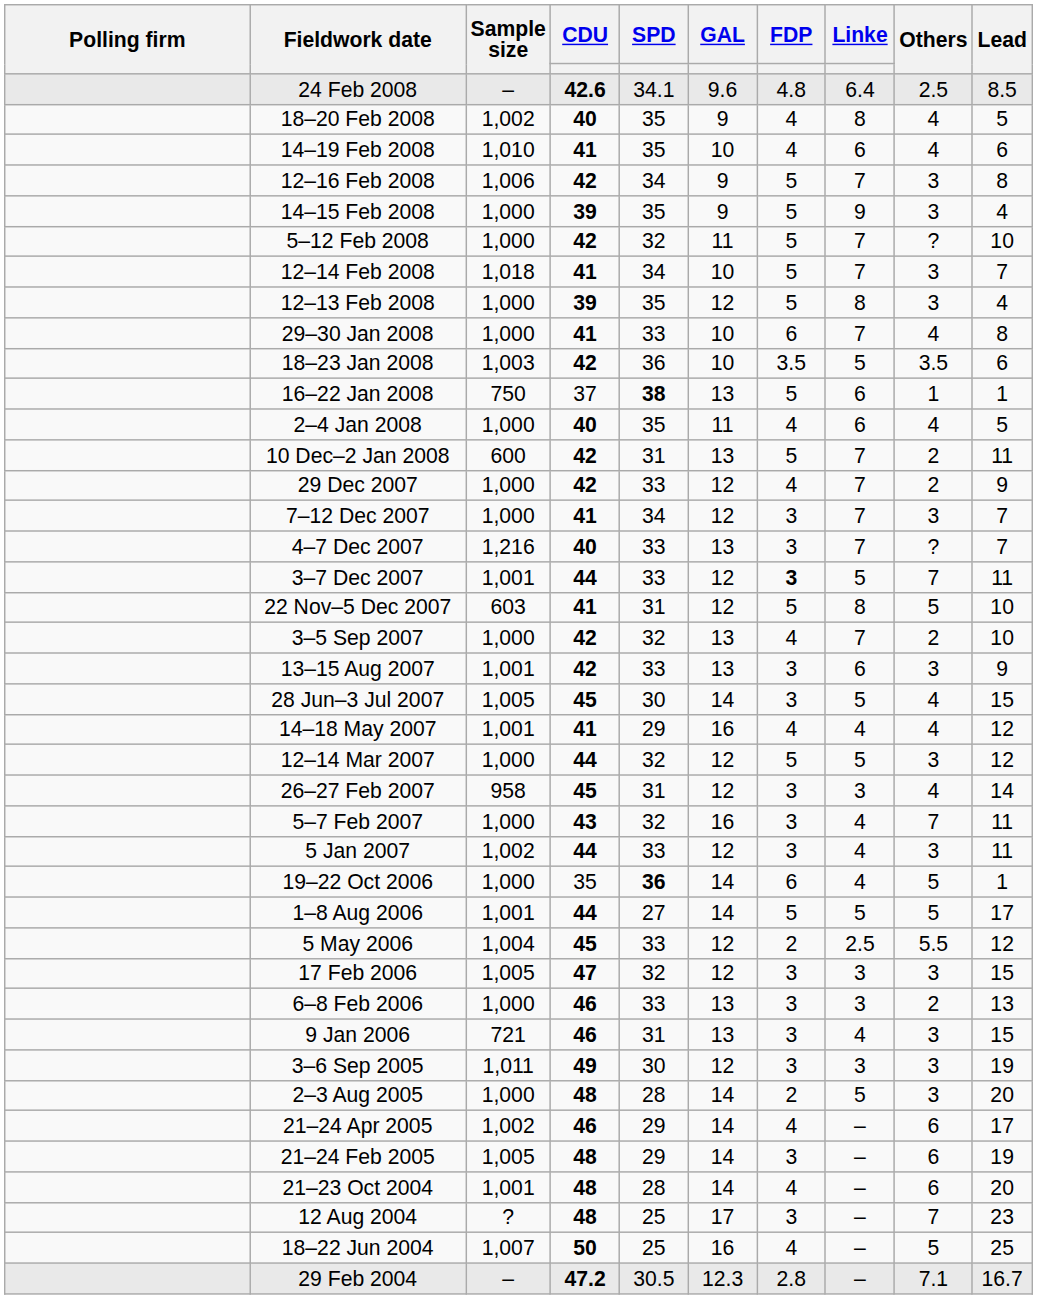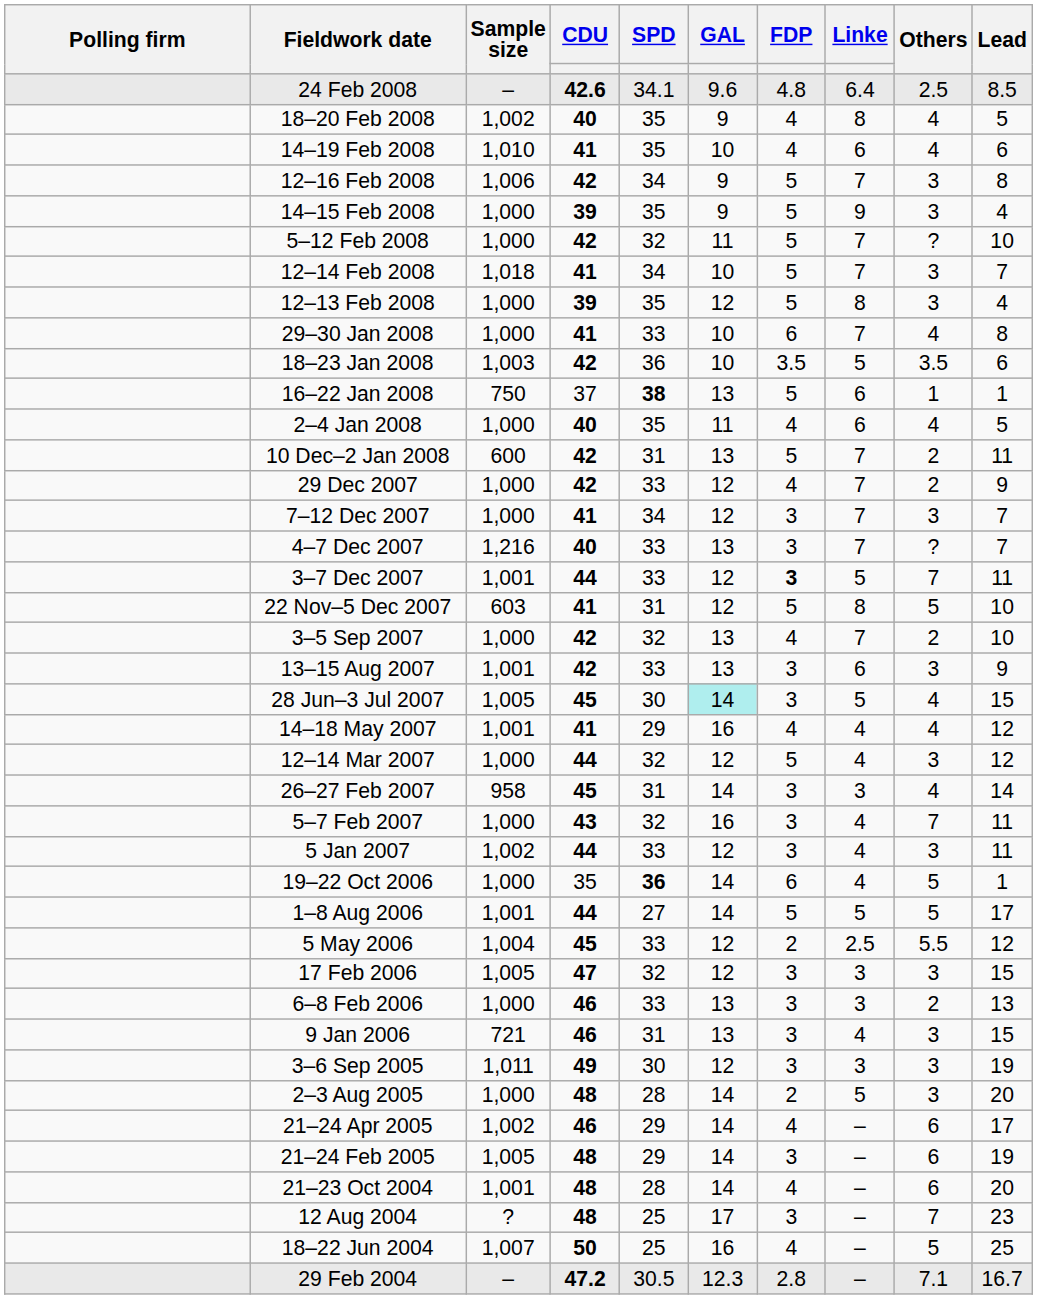(723, 699) no background -> (723, 699) paleturquoise background
(860, 760) 5 -> (860, 760) 4
(723, 791) 12 -> (723, 791) 14
